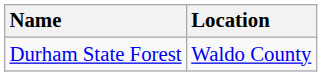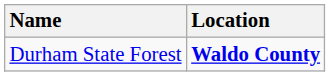(251, 53) normal -> (256, 53) bold
